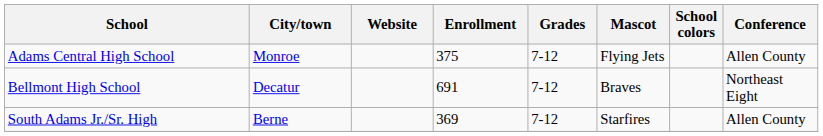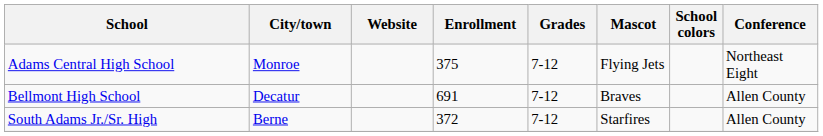(766, 56) Allen County -> (755, 64) Northeast Eight
(755, 87) Northeast Eight -> (766, 95) Allen County
(447, 119) 369 -> (447, 119) 372
